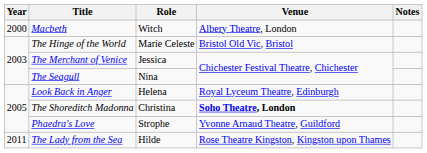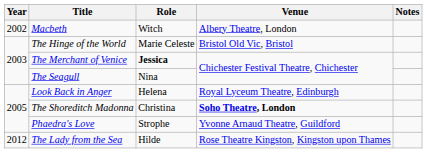(17, 28) 2000 -> (17, 28) 2002
(152, 60) normal -> (153, 60) bold
(17, 140) 2011 -> (17, 140) 2012
